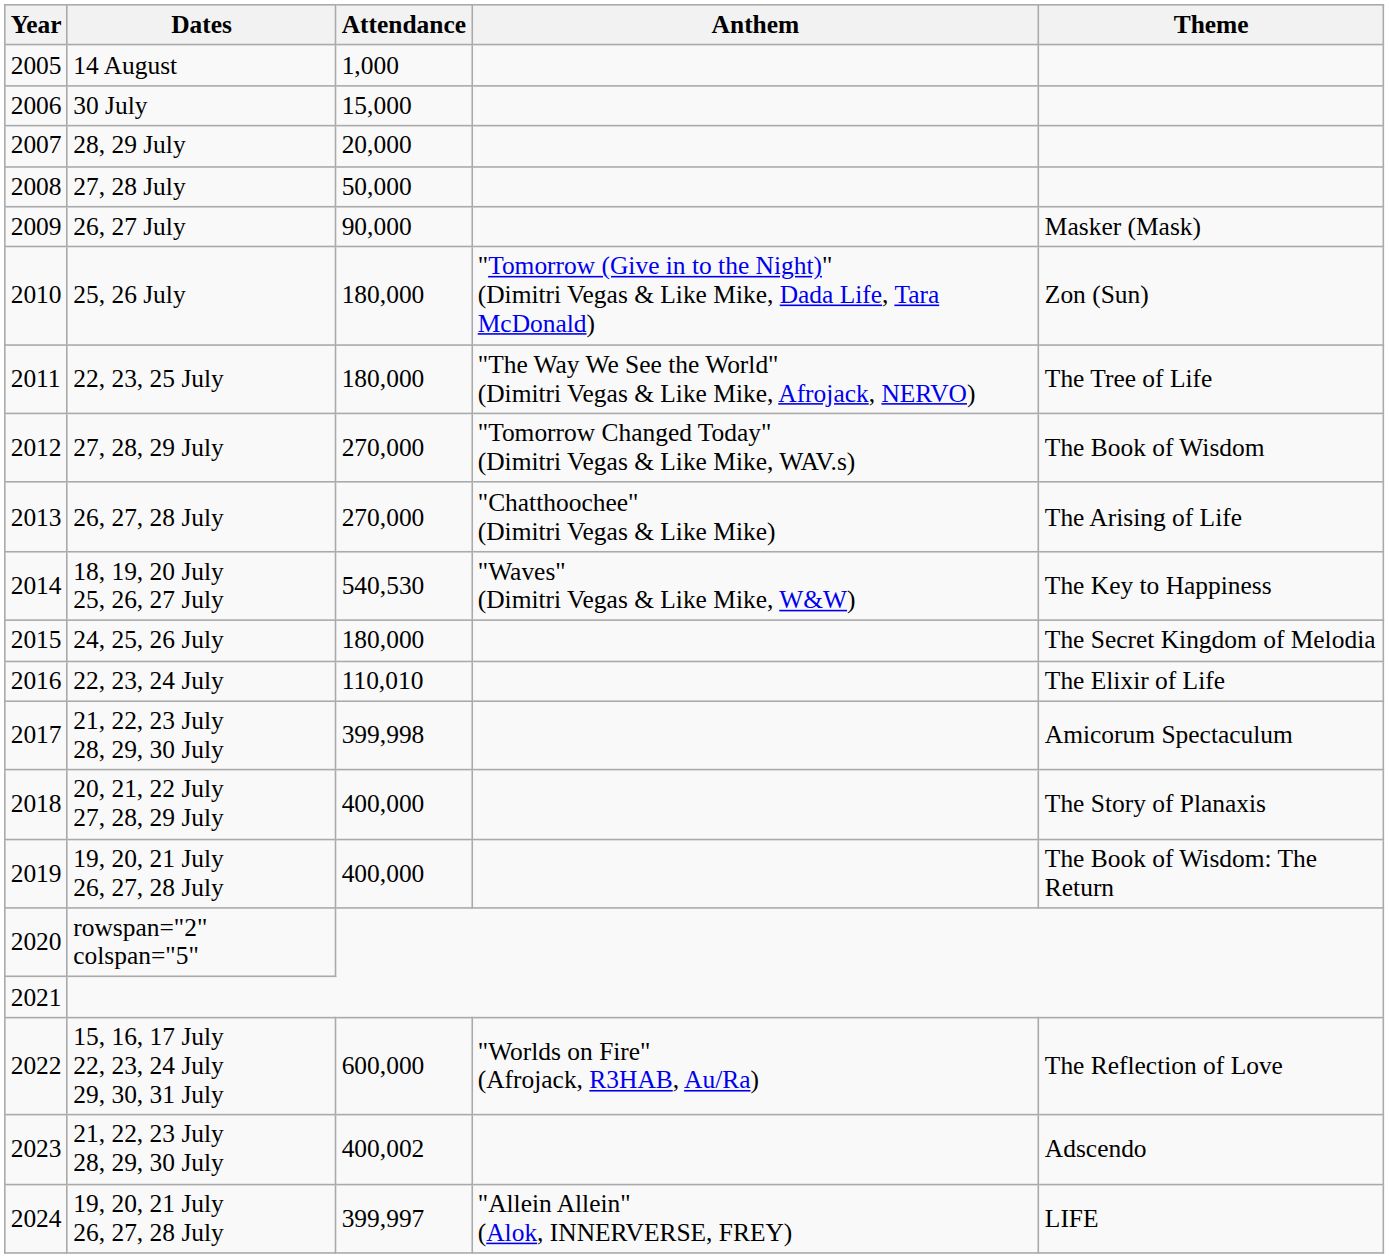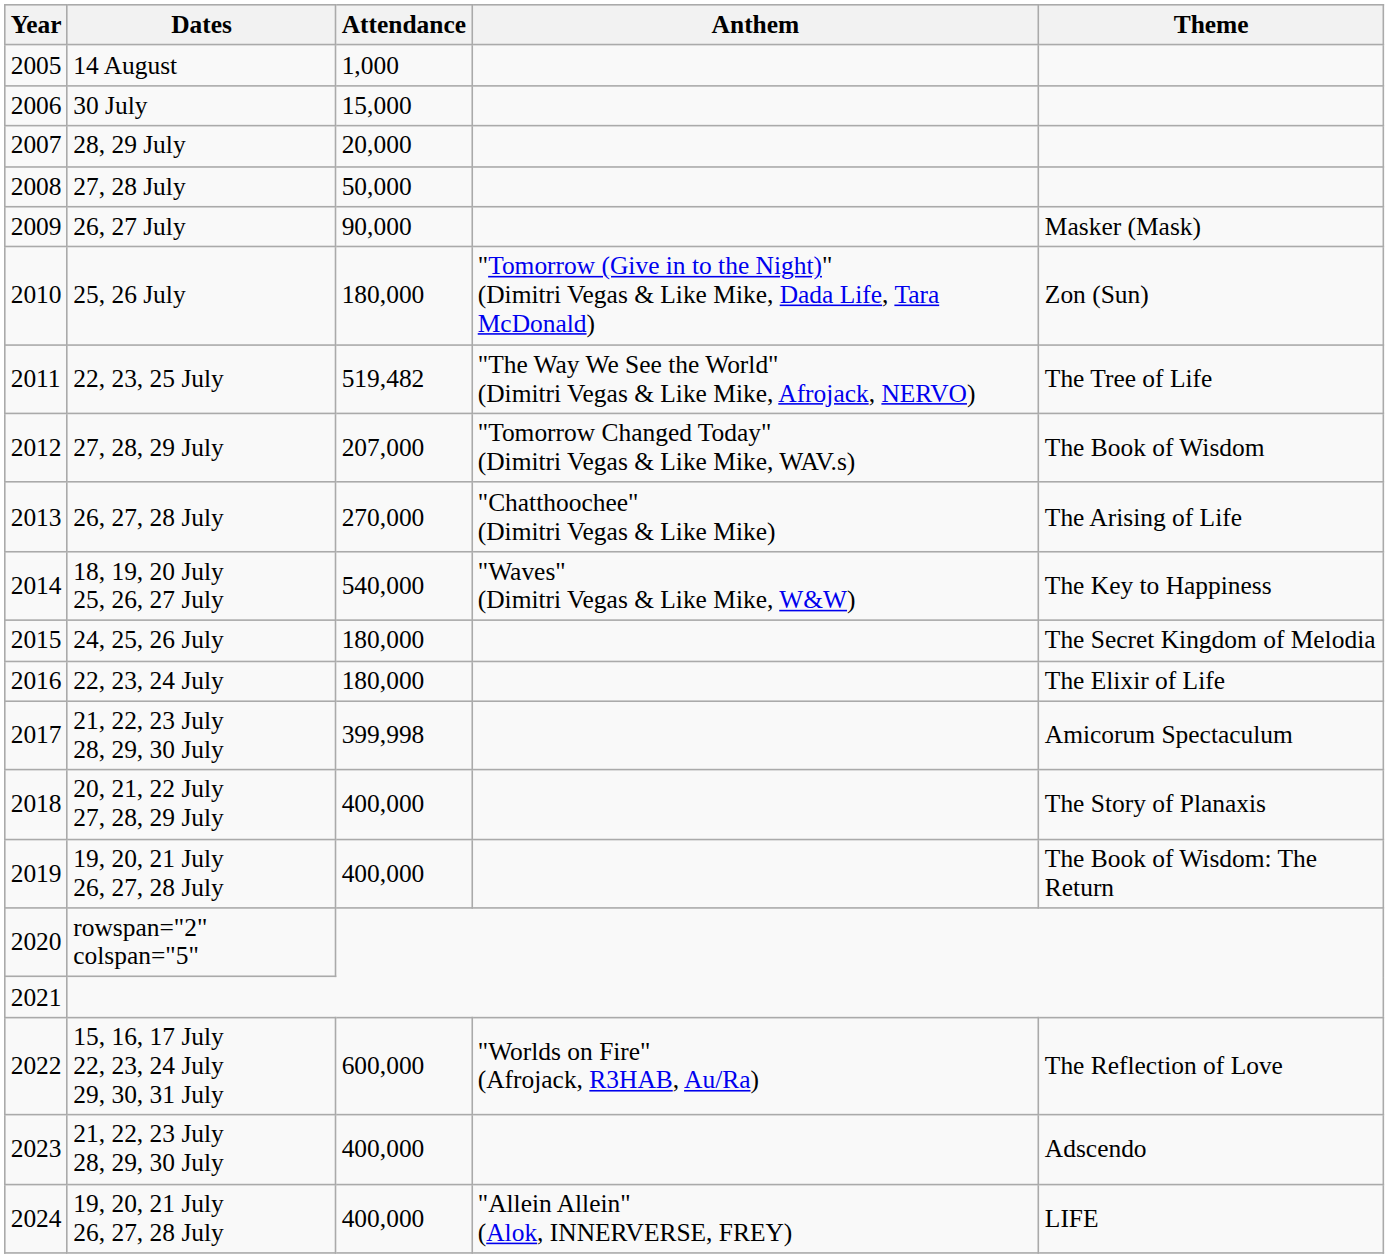(383, 378) 180,000 -> (383, 378) 519,482
(383, 447) 270,000 -> (383, 447) 207,000
(383, 585) 540,530 -> (383, 585) 540,000
(383, 680) 110,010 -> (383, 680) 180,000
(383, 1149) 400,002 -> (383, 1149) 400,000
(383, 1217) 399,997 -> (383, 1217) 400,000
